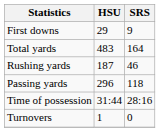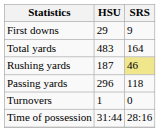(133, 65) no background -> (133, 65) khaki background
rows swapped: (29, 118) <-> (49, 100)
